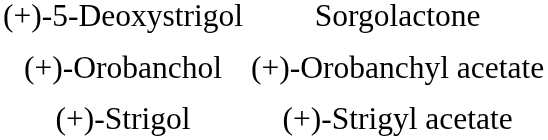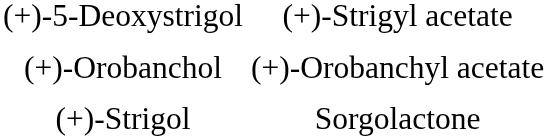(398, 16) Sorgolactone -> (398, 16) (+)-Strigyl acetate
(398, 118) (+)-Strigyl acetate -> (398, 118) Sorgolactone
